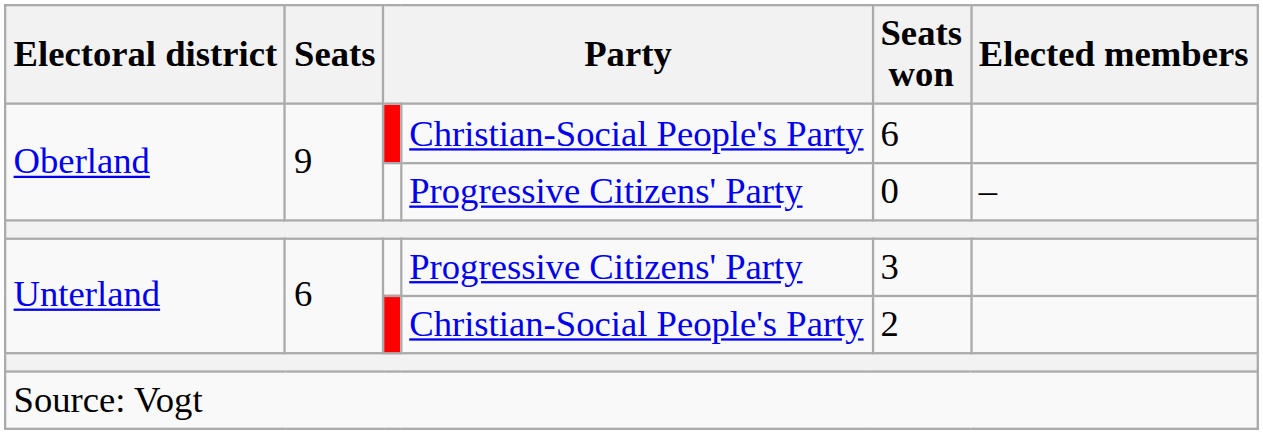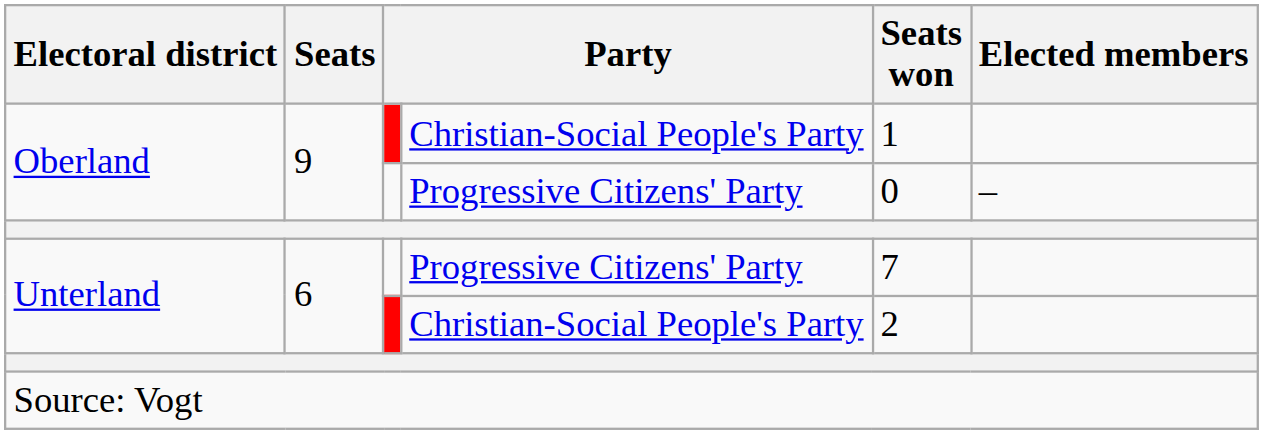(890, 132) 6 -> (890, 132) 1
(890, 265) 3 -> (890, 265) 7
